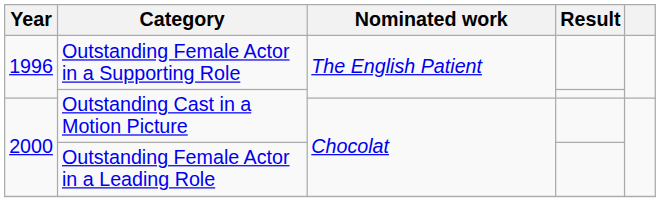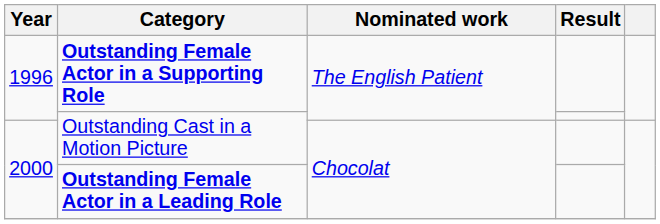(176, 62) normal -> (163, 73) bold
(176, 169) normal -> (172, 191) bold
